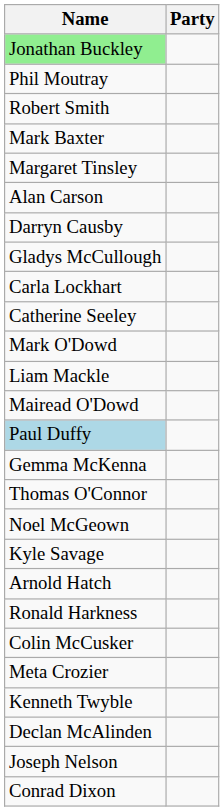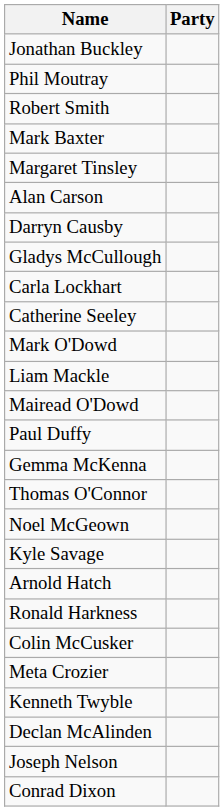(76, 49) lightgreen background -> (76, 49) no background
(50, 434) lightblue background -> (50, 434) no background
